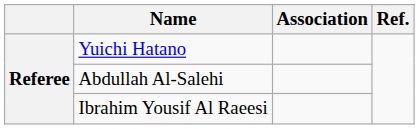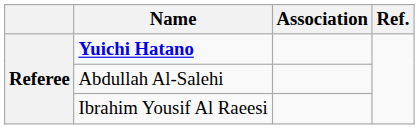(132, 49) normal -> (136, 49) bold
